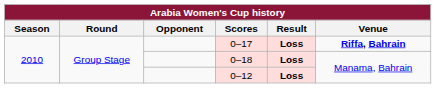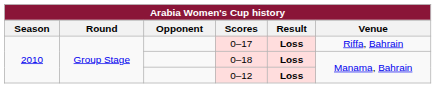(373, 44) bold -> (373, 44) normal
